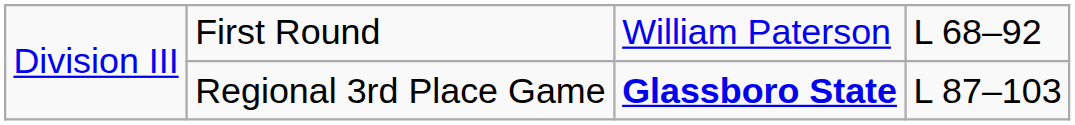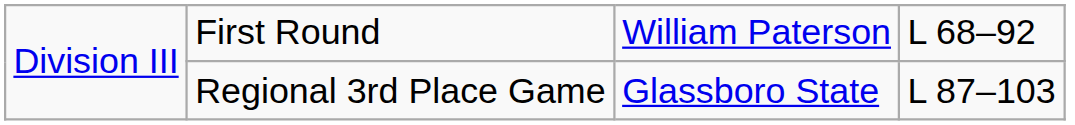(760, 89) bold -> (751, 89) normal
